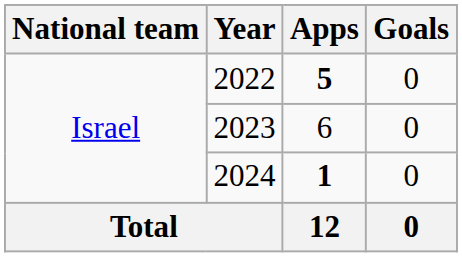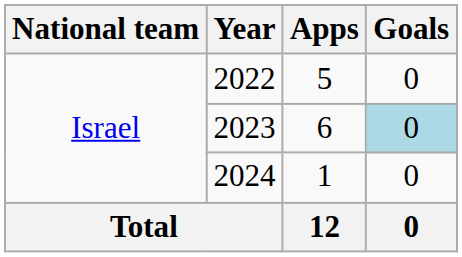(324, 78) bold -> (324, 78) normal
(411, 127) no background -> (411, 127) lightblue background
(324, 176) bold -> (324, 176) normal
